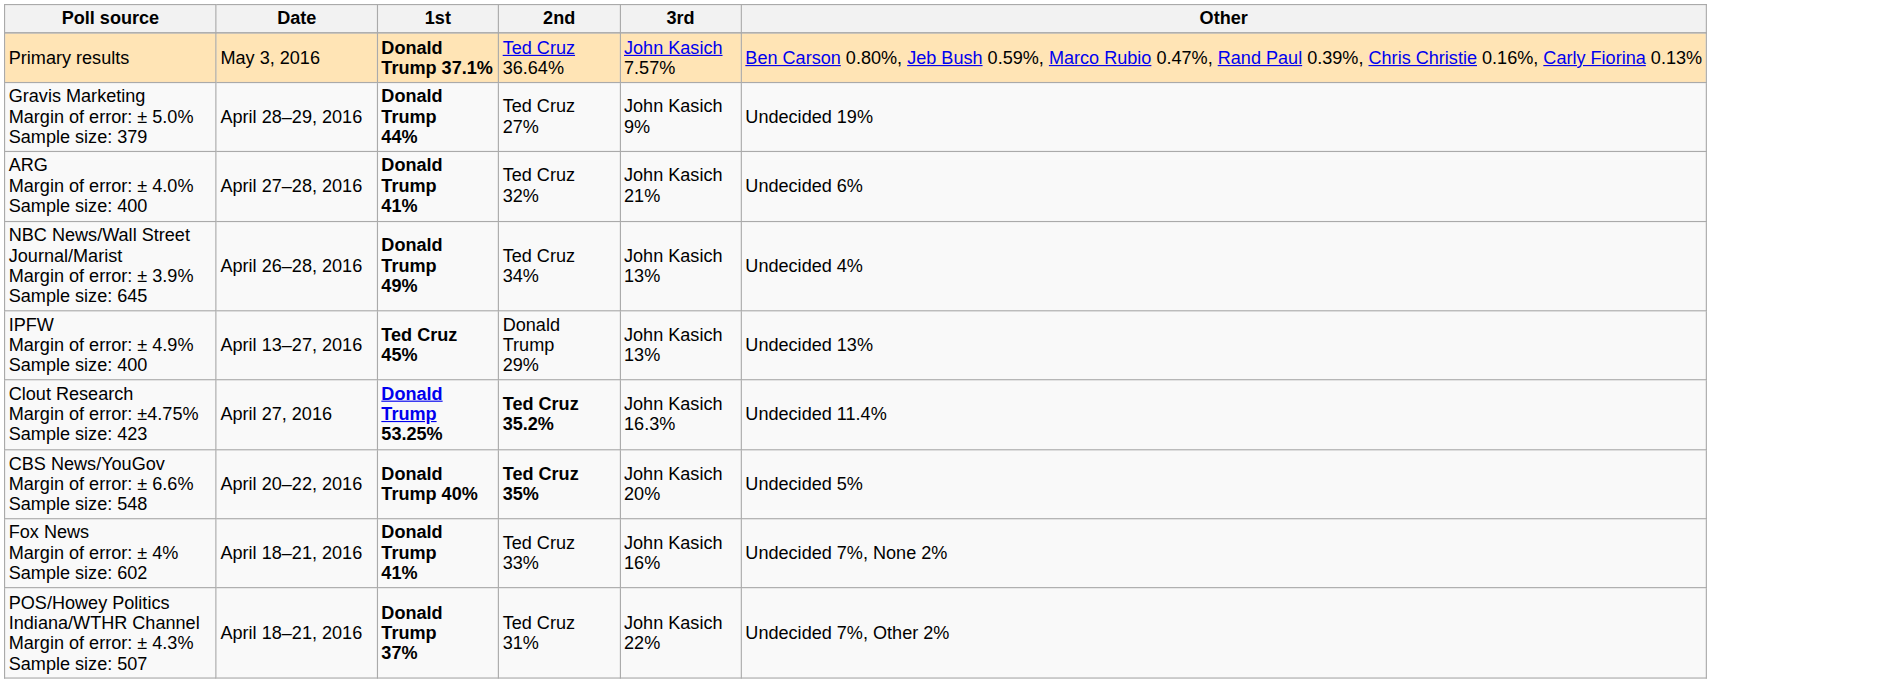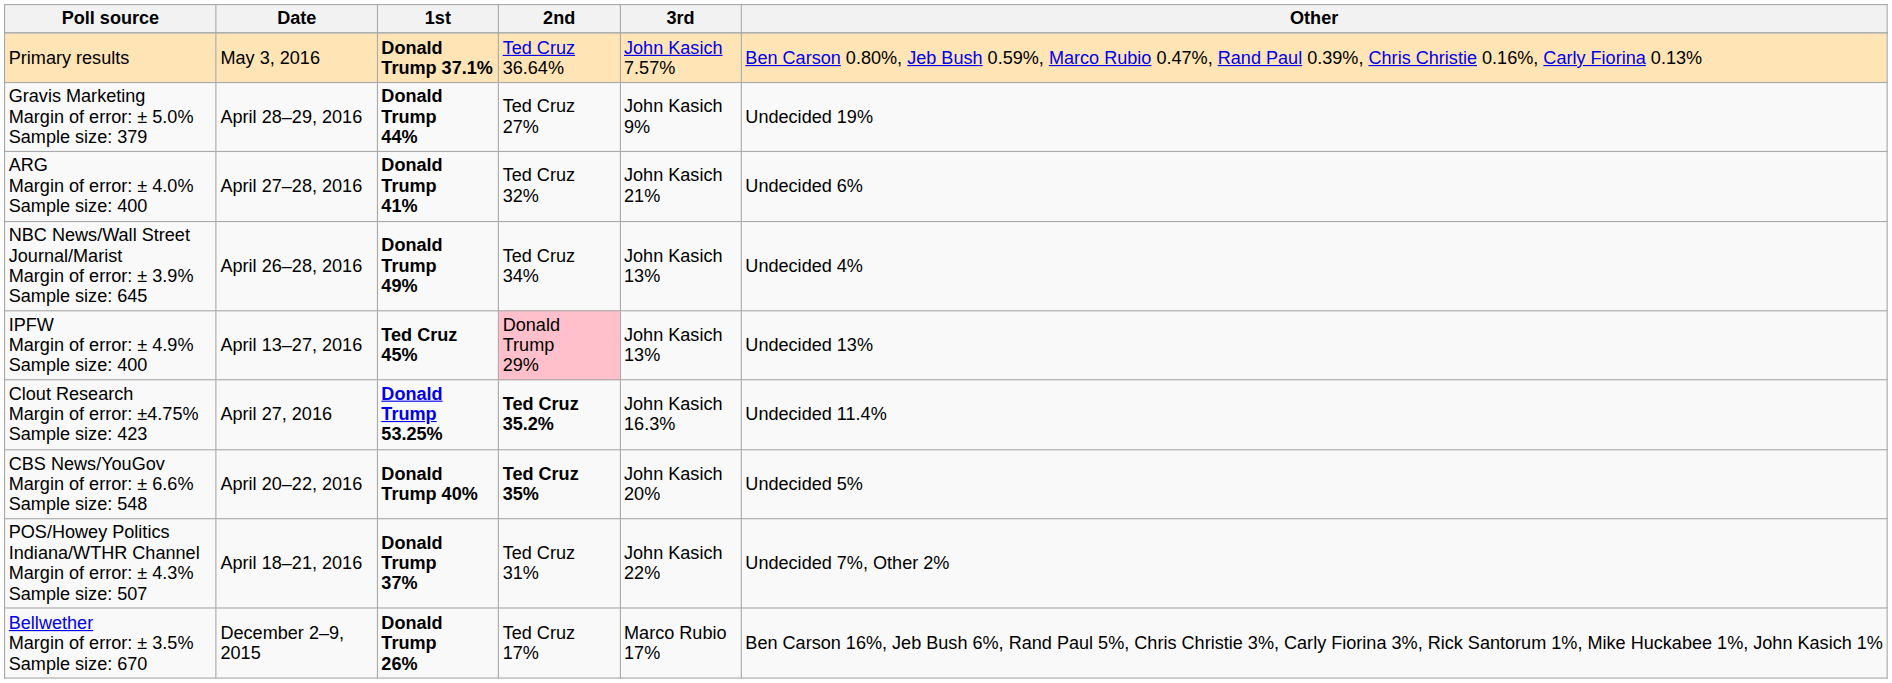(531, 345) no background -> (531, 345) pink background
- row: (94, 553)
+ row: (101, 643)
